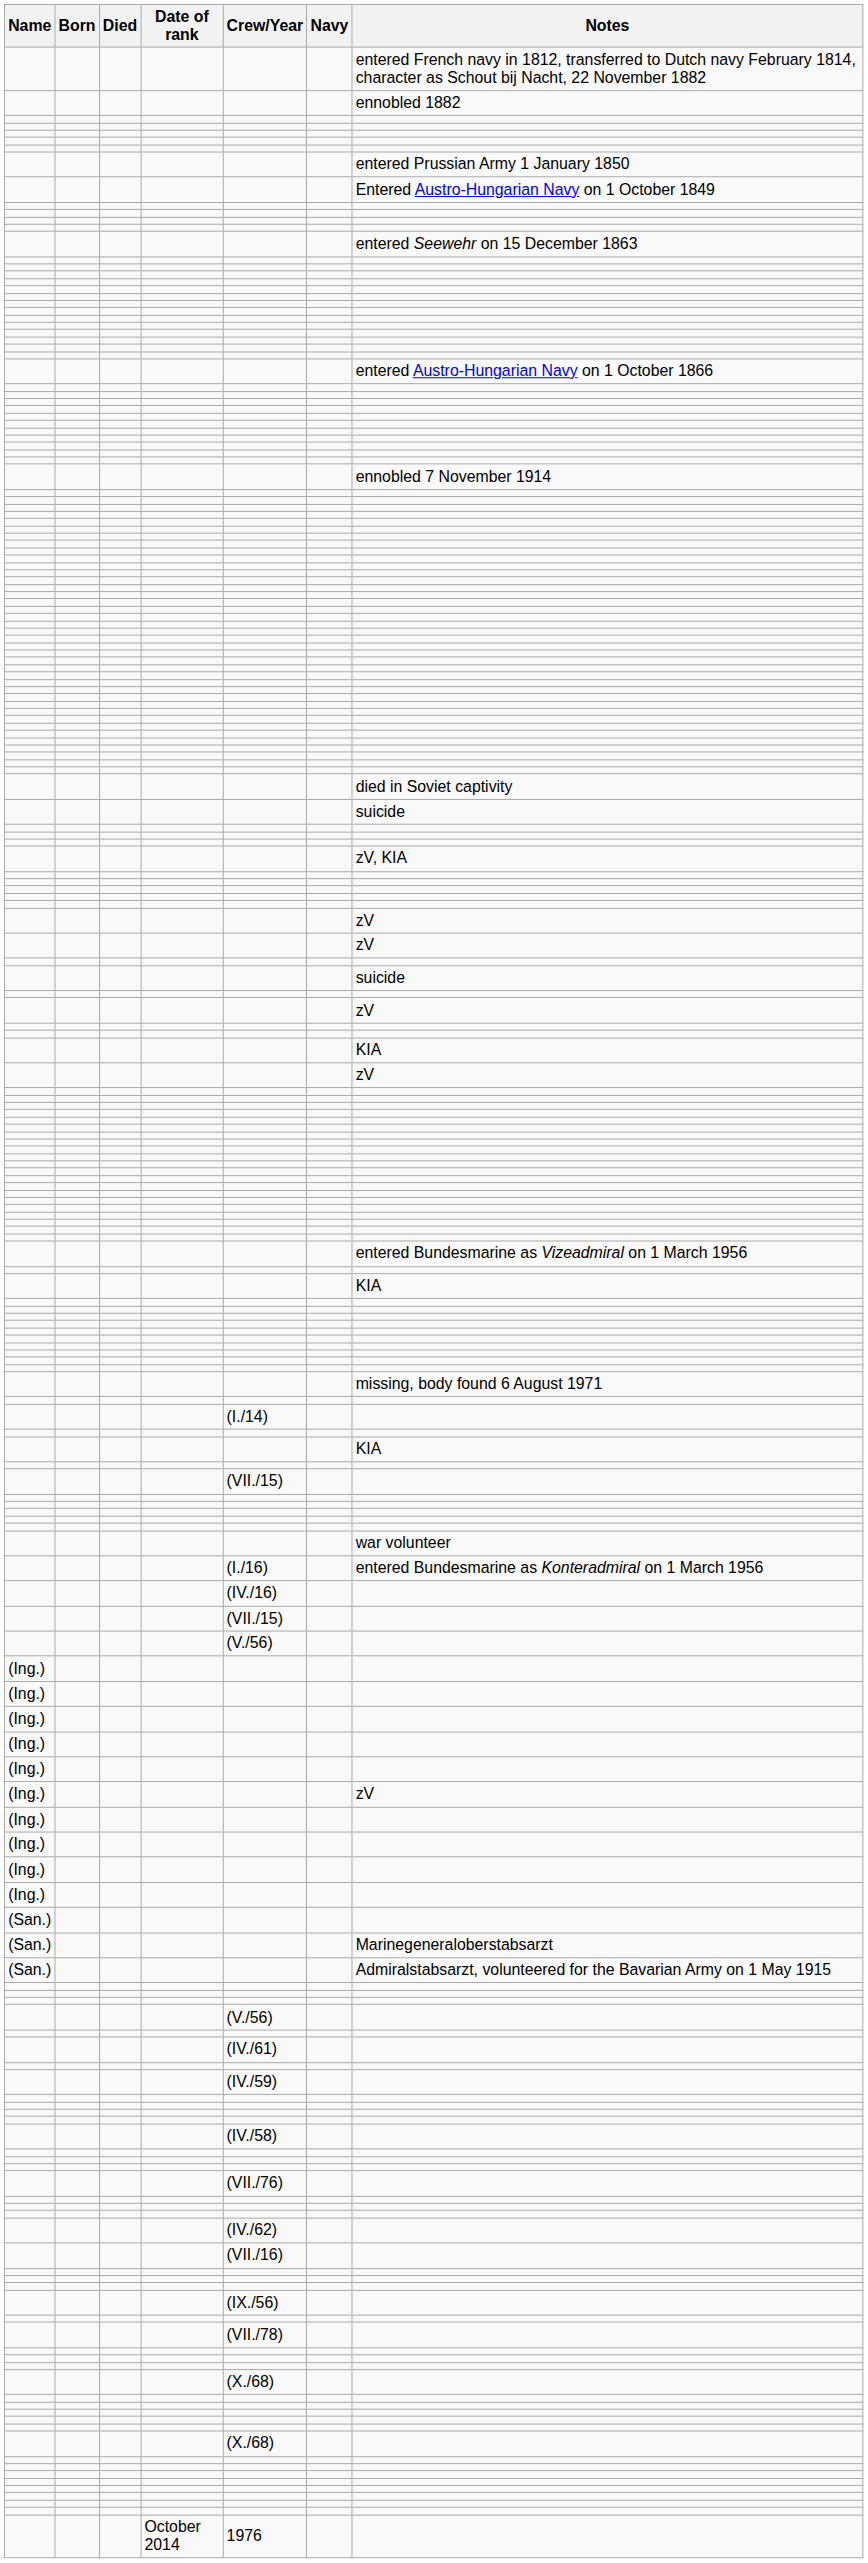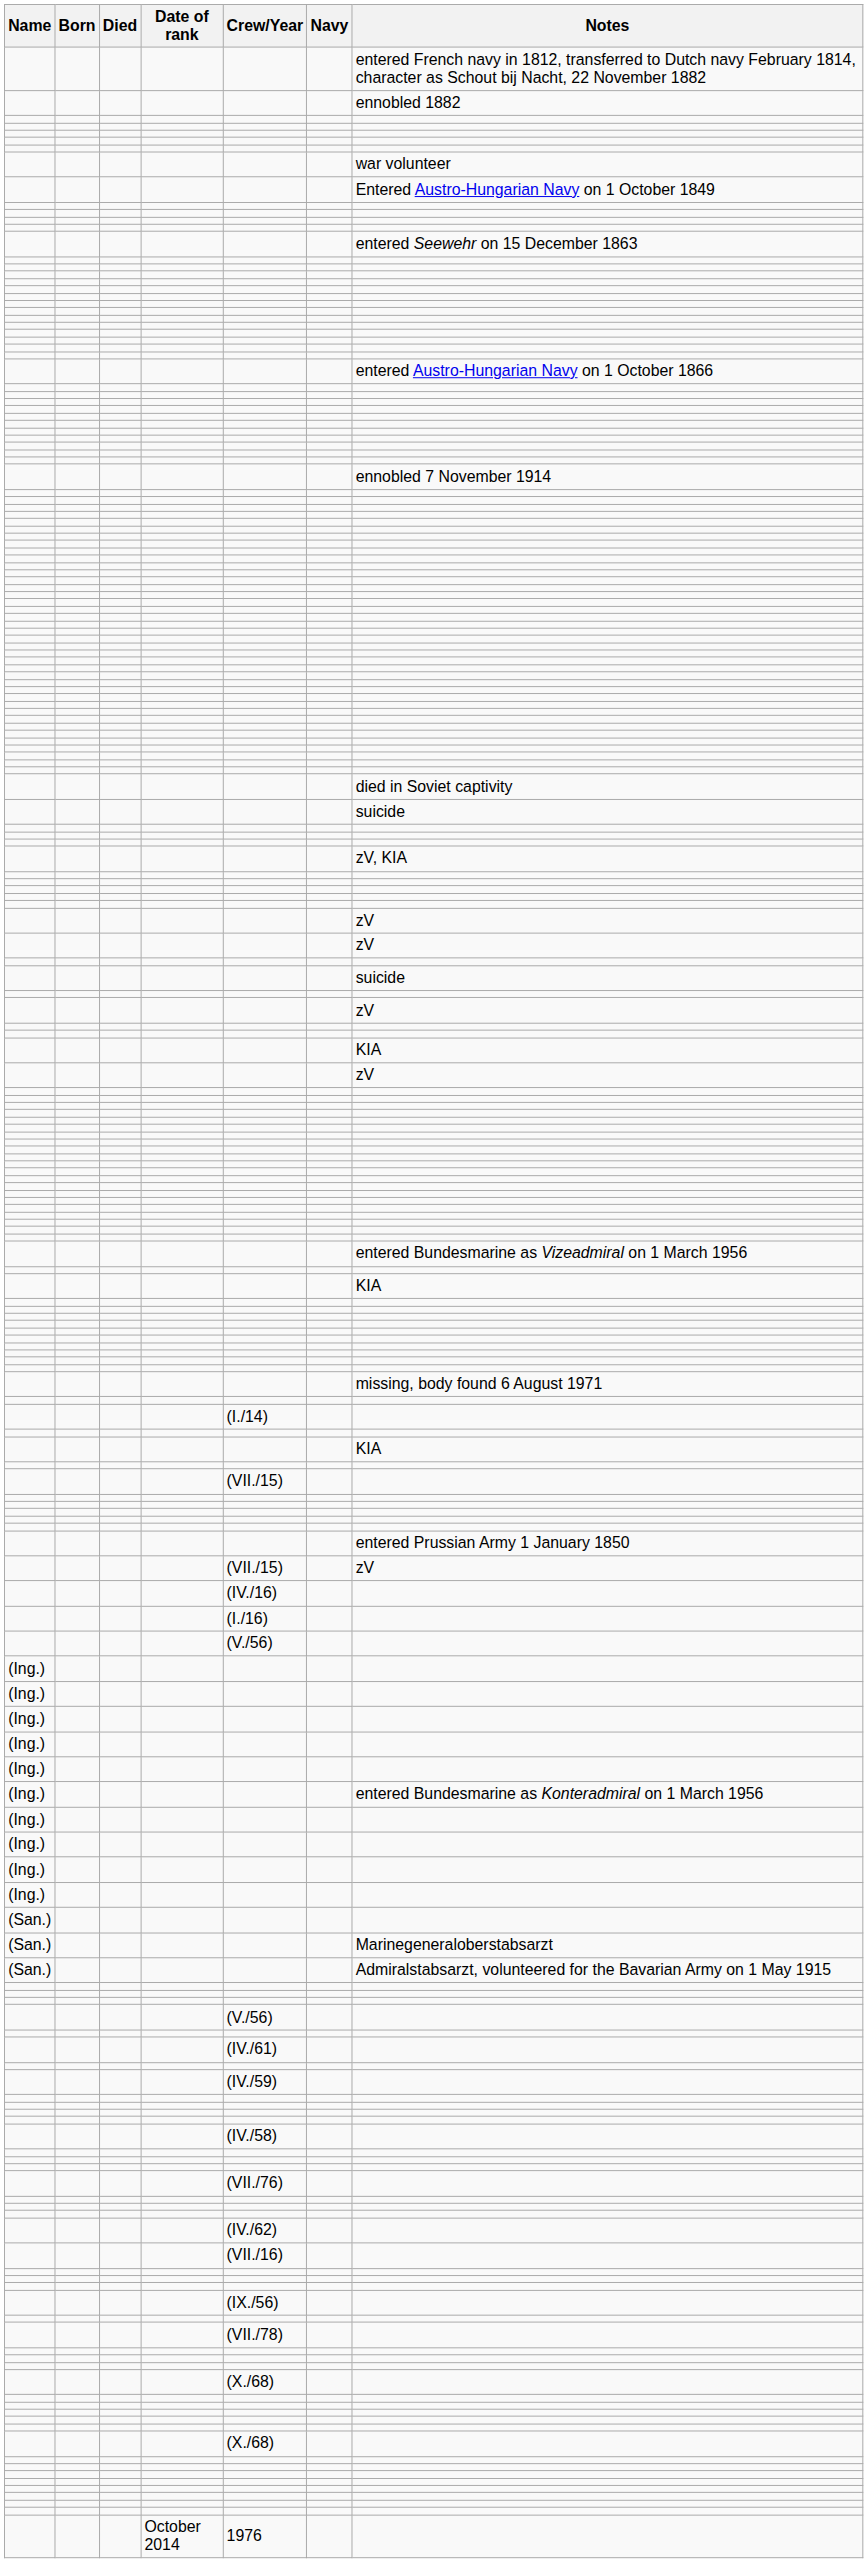(493, 164) entered Prussian Army 1 January 1850 -> (403, 164) war volunteer
(403, 1543) war volunteer -> (493, 1543) entered Prussian Army 1 January 1850
(247, 1568) (I./16) -> (255, 1568) (VII./15)
(560, 1568) entered Bundesmarine as Konteradmiral on 1 March 1956 -> (365, 1568) zV
(255, 1618) (VII./15) -> (247, 1618) (I./16)
(365, 1794) zV -> (560, 1794) entered Bundesmarine as Konteradmiral on 1 March 1956
